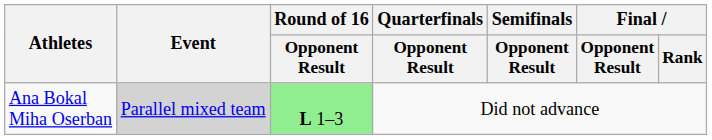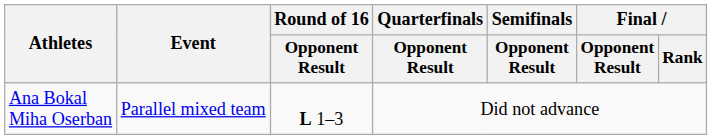(193, 108) lightgrey background -> (193, 108) no background
(322, 119) lightgreen background -> (322, 119) no background
